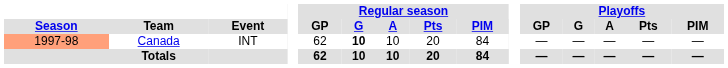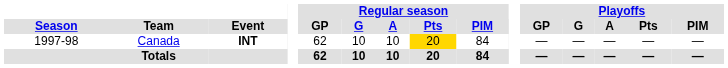(56, 41) lightsalmon background -> (56, 41) no background
(248, 41) normal -> (248, 41) bold
(359, 41) bold -> (359, 41) normal
(433, 41) no background -> (433, 41) gold background
